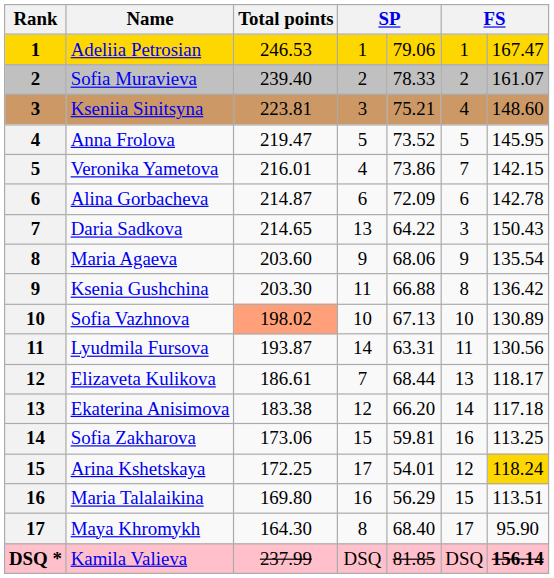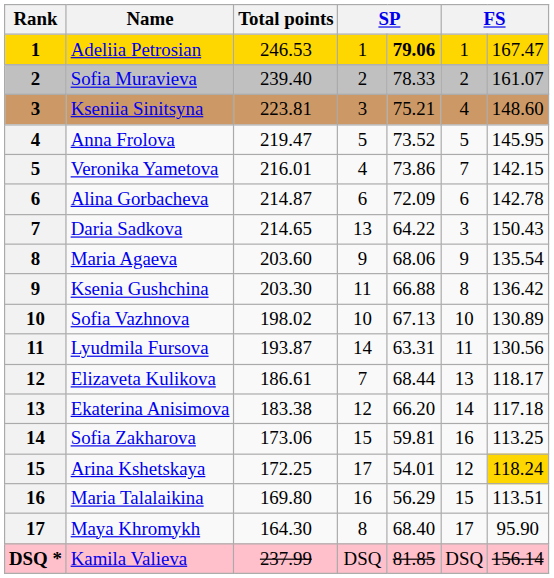(414, 49) normal -> (414, 49) bold
(286, 318) lightsalmon background -> (286, 318) no background
(518, 558) bold -> (518, 558) normal
